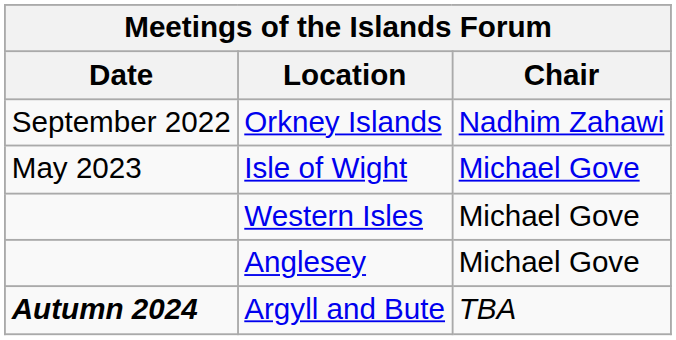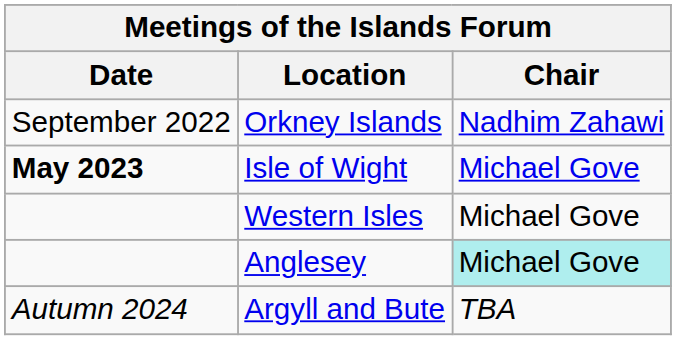(77, 168) normal -> (78, 168) bold
(549, 262) no background -> (549, 262) paleturquoise background
(105, 309) bold -> (100, 309) normal
